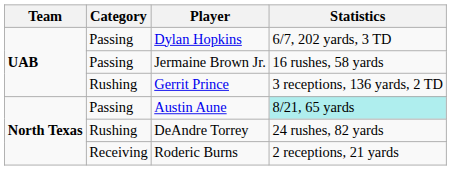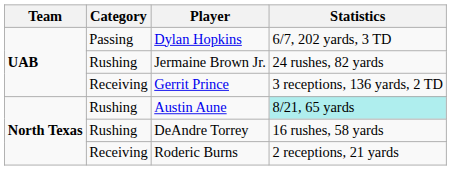(111, 61) Passing -> (113, 61) Rushing
(328, 61) 16 rushes, 58 yards -> (328, 61) 24 rushes, 82 yards
(113, 84) Rushing -> (118, 84) Receiving
(111, 107) Passing -> (113, 107) Rushing
(328, 130) 24 rushes, 82 yards -> (328, 130) 16 rushes, 58 yards
